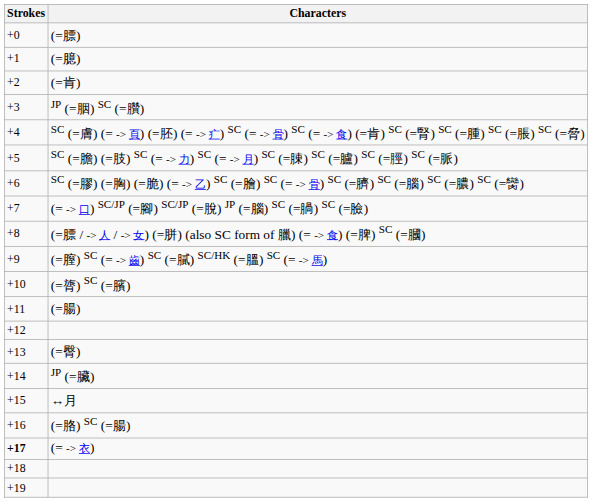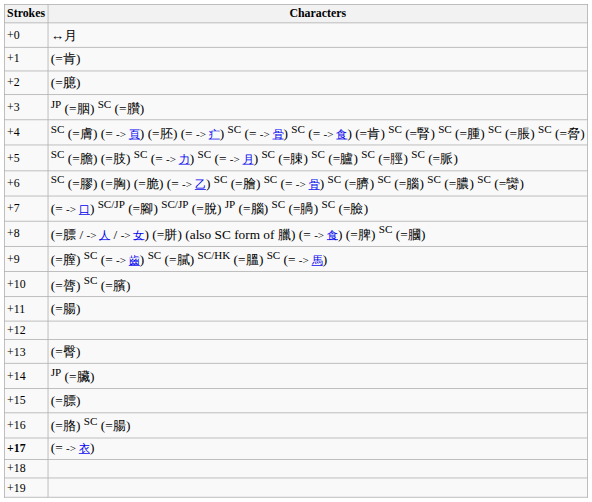(66, 35) (=膘) -> (64, 35) ↔月
(66, 59) (=臆) -> (66, 59) (=肯)
(66, 83) (=肯) -> (66, 83) (=臆)
(64, 401) ↔月 -> (66, 401) (=膘)
